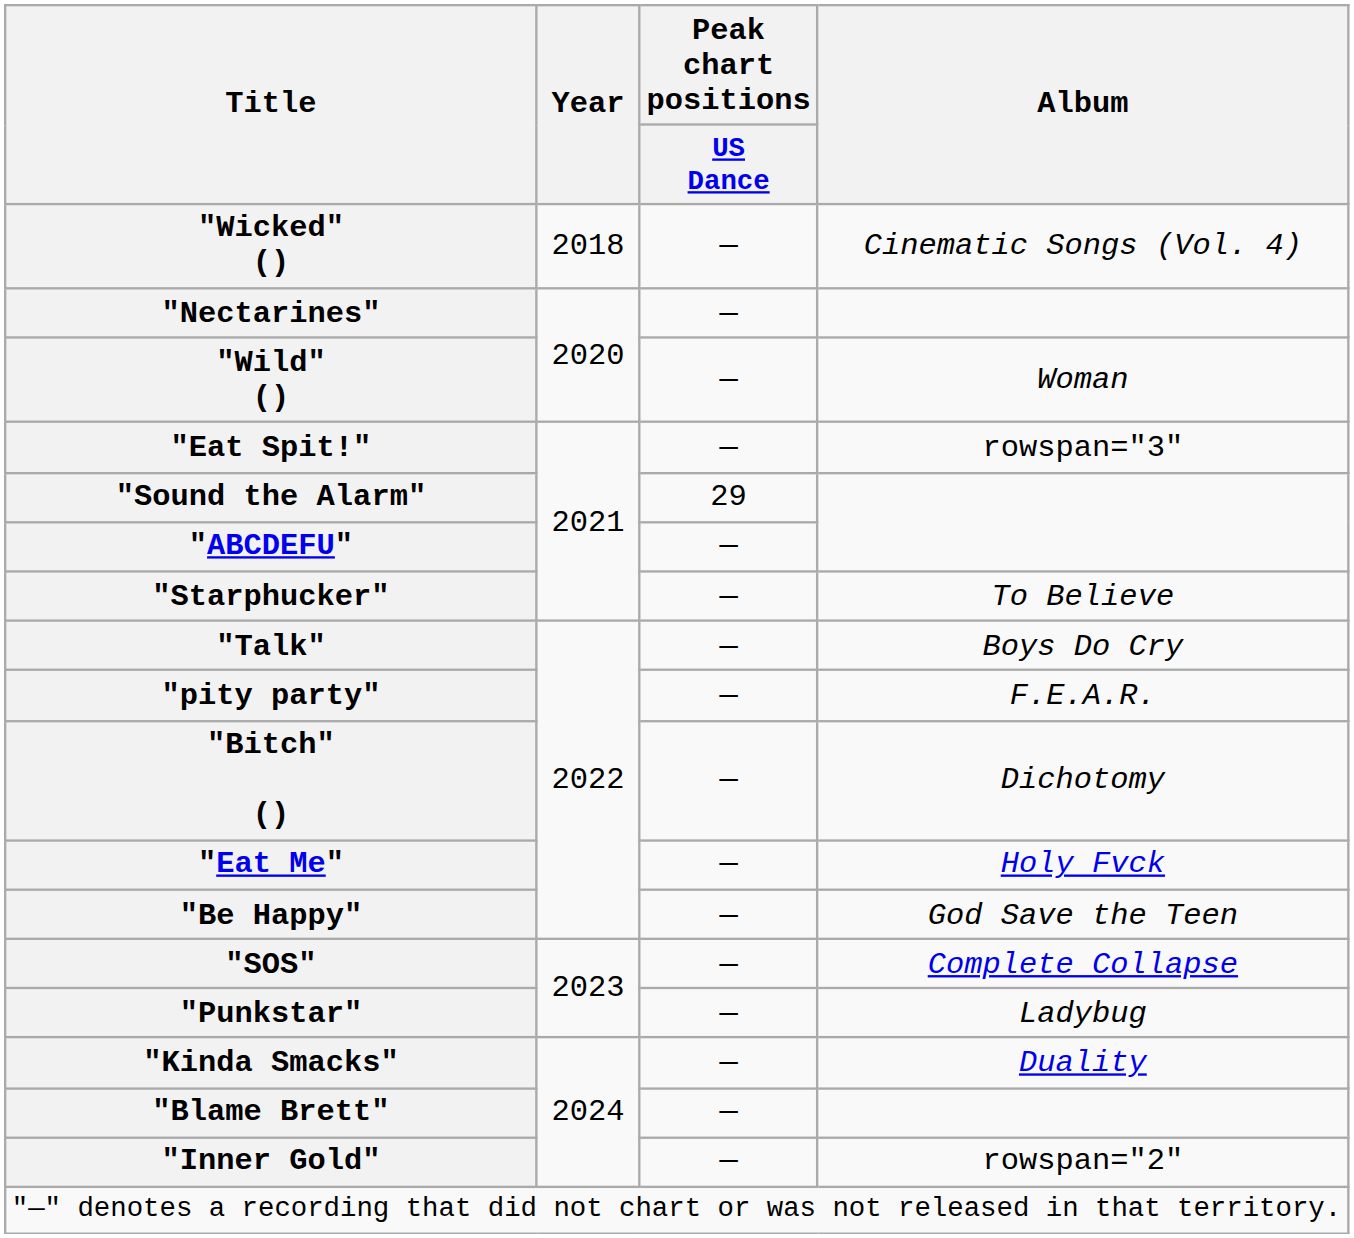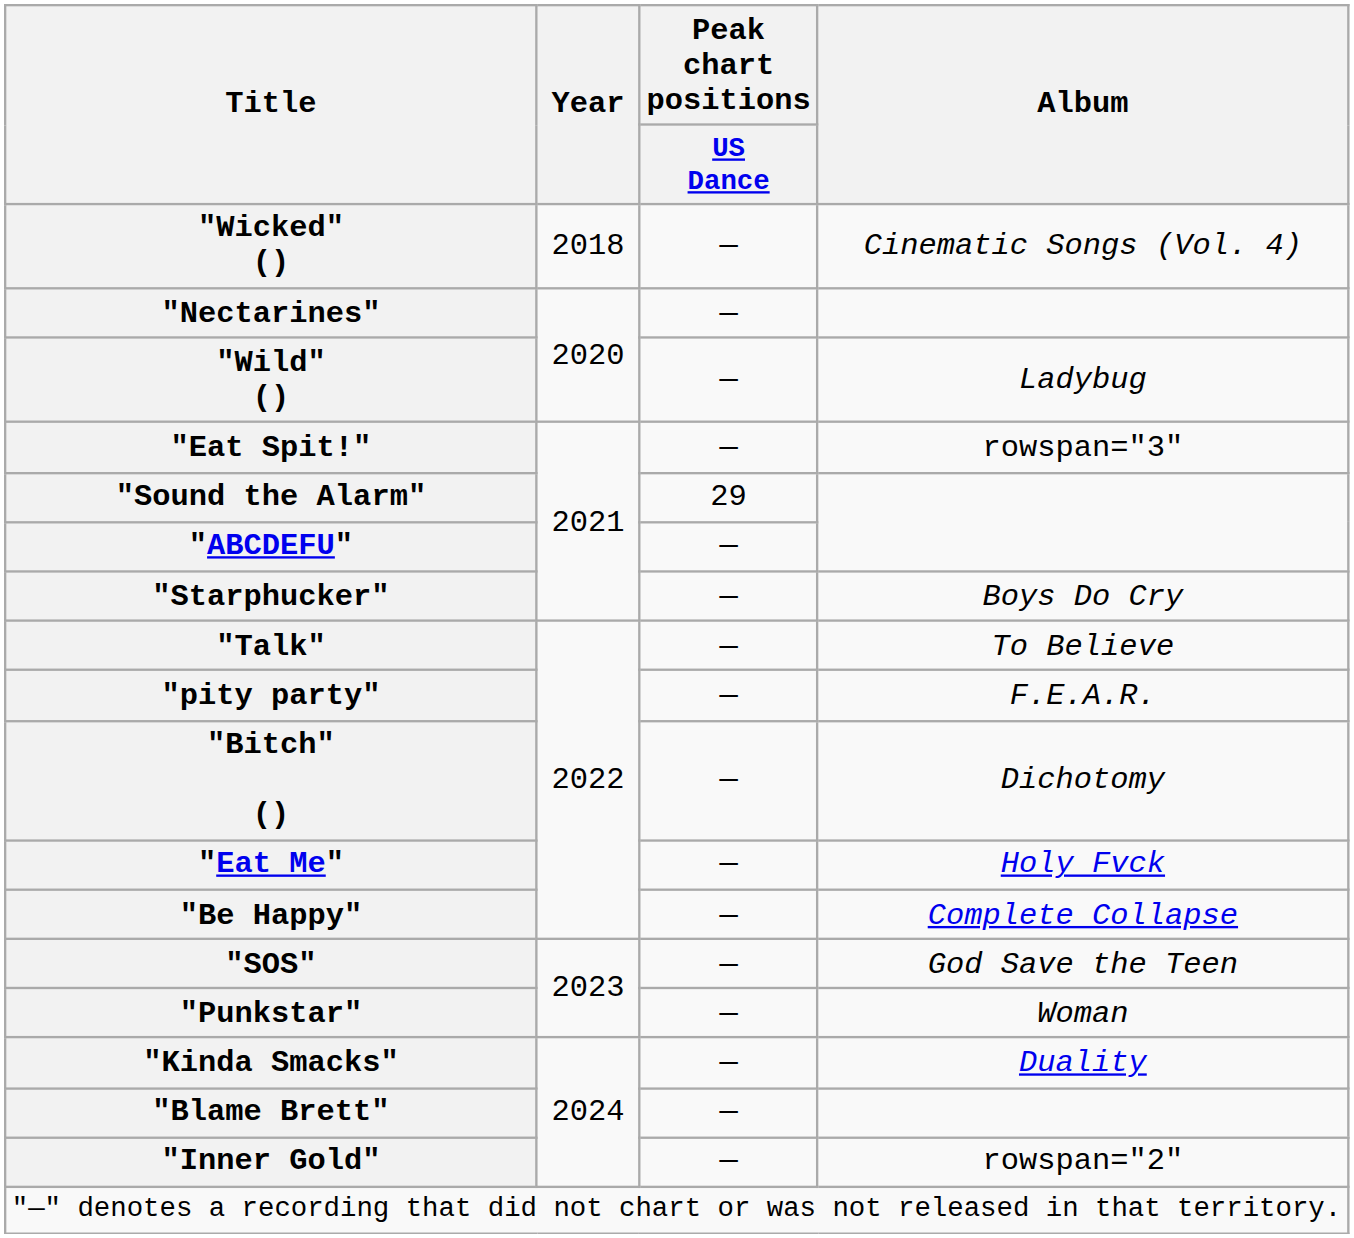(1083, 380) Woman -> (1083, 380) Ladybug
(1083, 596) To Believe -> (1083, 596) Boys Do Cry
(1083, 646) Boys Do Cry -> (1083, 646) To Believe
(1083, 914) God Save the Teen -> (1083, 914) Complete Collapse
(1083, 964) Complete Collapse -> (1083, 964) God Save the Teen
(1083, 1013) Ladybug -> (1083, 1013) Woman
